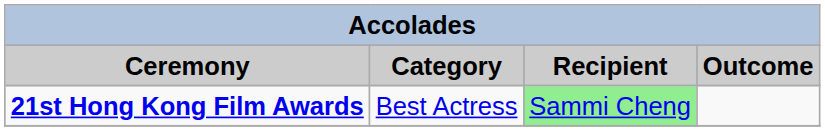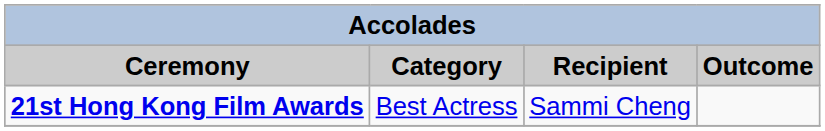(610, 106) lightgreen background -> (610, 106) no background
